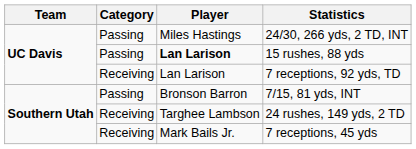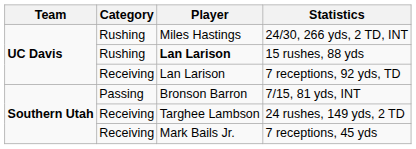(121, 34) Passing -> (122, 34) Rushing
(121, 54) Passing -> (122, 54) Rushing
